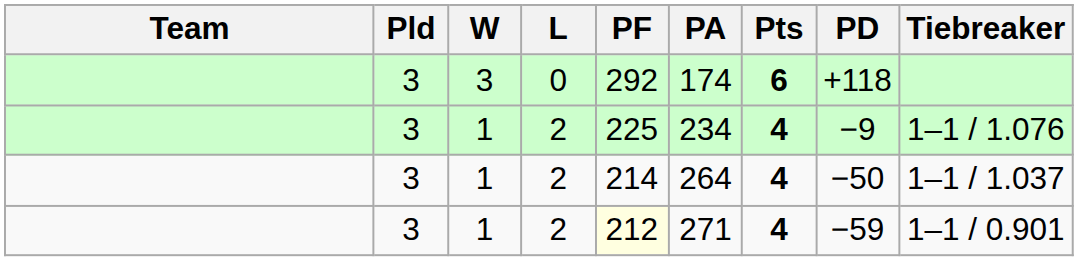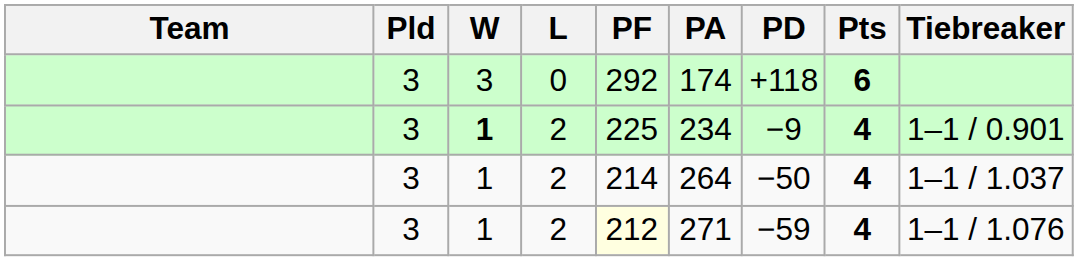columns swapped: (857, 29) <-> (779, 29)
(485, 129) normal -> (485, 129) bold
(986, 129) 1–1 / 1.076 -> (986, 129) 1–1 / 0.901
(986, 229) 1–1 / 0.901 -> (986, 229) 1–1 / 1.076
